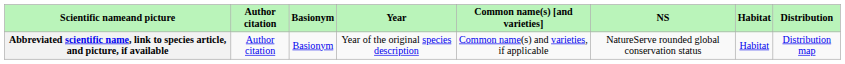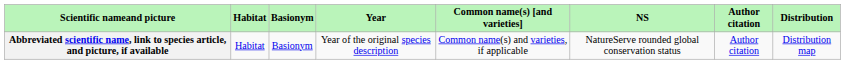columns swapped: (260, 18) <-> (754, 18)
